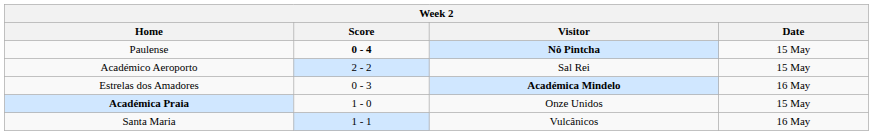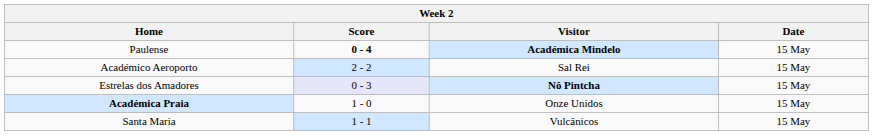(574, 49) Nô Pintcha -> (574, 49) Académica Mindelo
(361, 85) no background -> (361, 85) lavender background
(574, 85) Académica Mindelo -> (574, 85) Nô Pintcha
(793, 85) 16 May -> (793, 85) 15 May
(793, 121) 16 May -> (793, 121) 15 May
